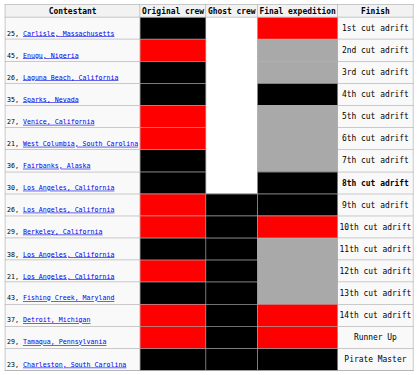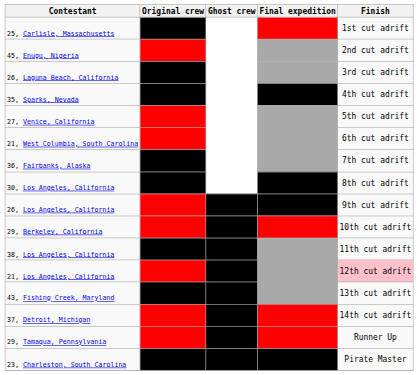(375, 183) bold -> (375, 183) normal
(375, 271) no background -> (375, 271) pink background
